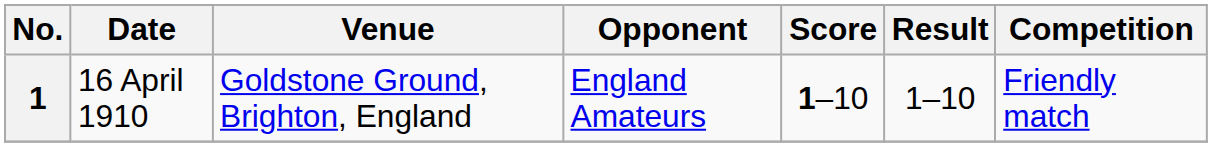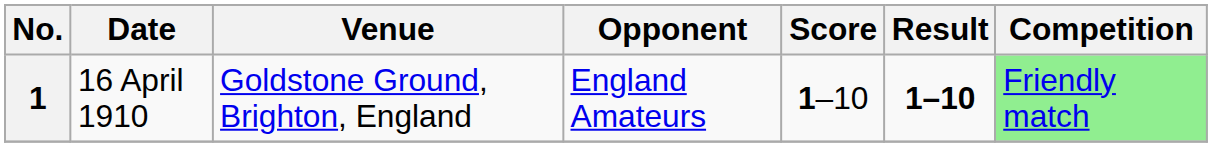(940, 97) normal -> (940, 97) bold
(1060, 97) no background -> (1060, 97) lightgreen background
